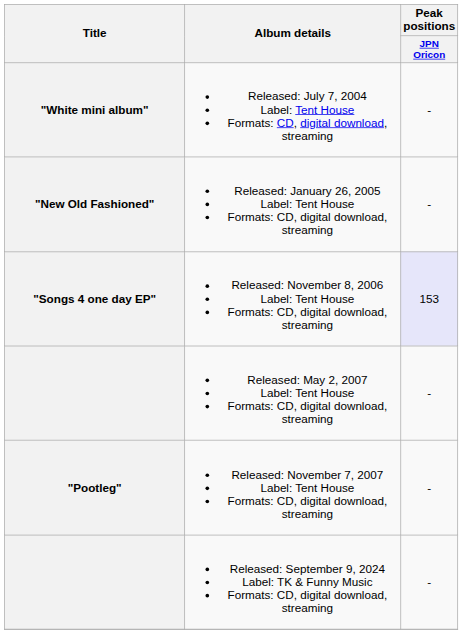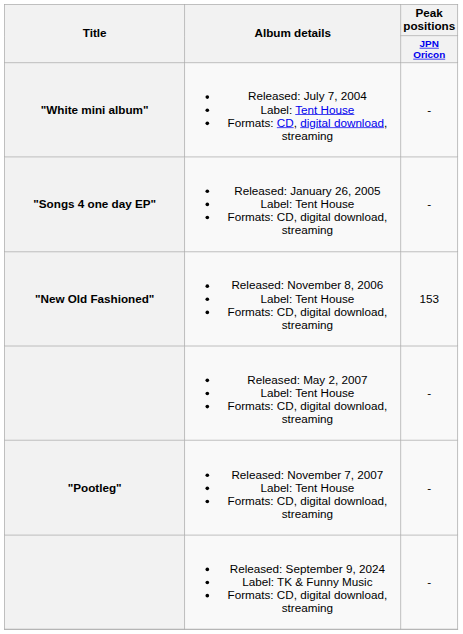(95, 204) "New Old Fashioned" -> (95, 204) "Songs 4 one day EP"
(95, 298) "Songs 4 one day EP" -> (95, 298) "New Old Fashioned"
(429, 298) lavender background -> (429, 298) no background
